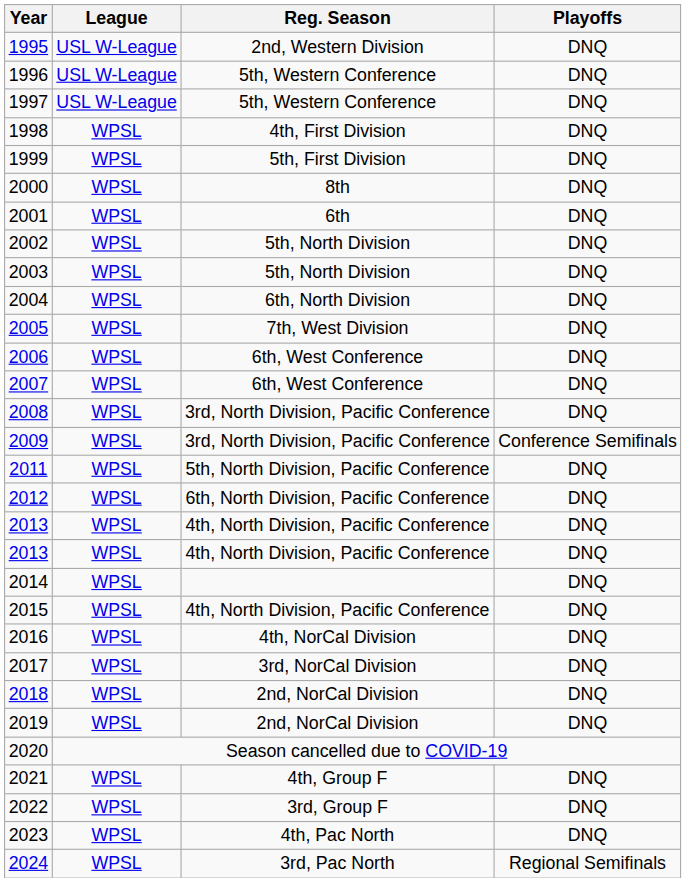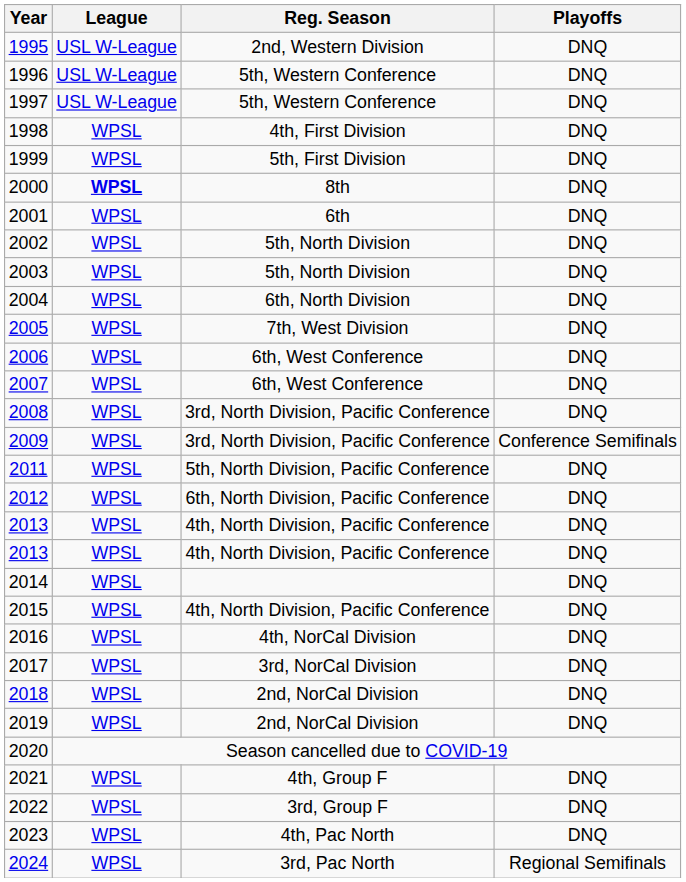(117, 187) normal -> (117, 187) bold
